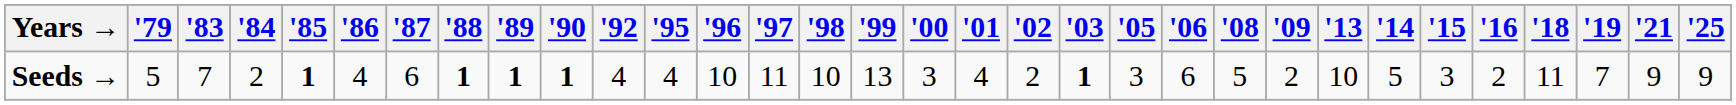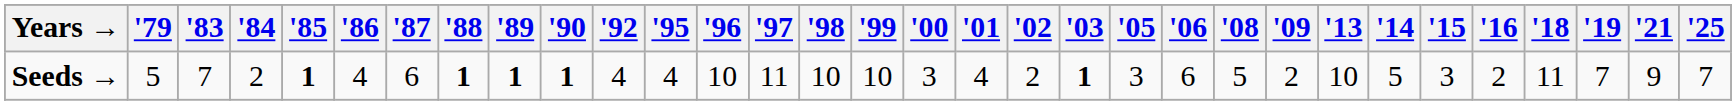(877, 75) 13 -> (877, 75) 10
(1706, 75) 9 -> (1706, 75) 7
